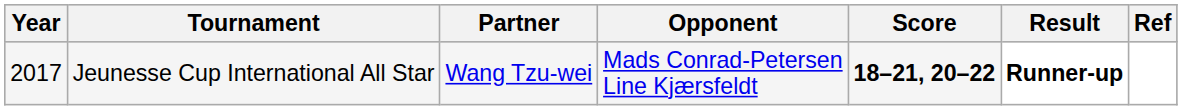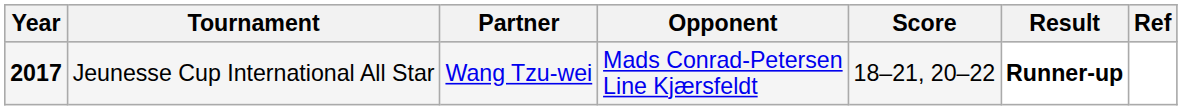(36, 73) normal -> (36, 73) bold
(924, 73) bold -> (924, 73) normal
